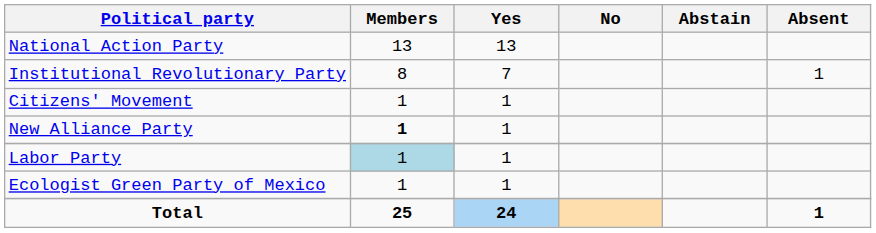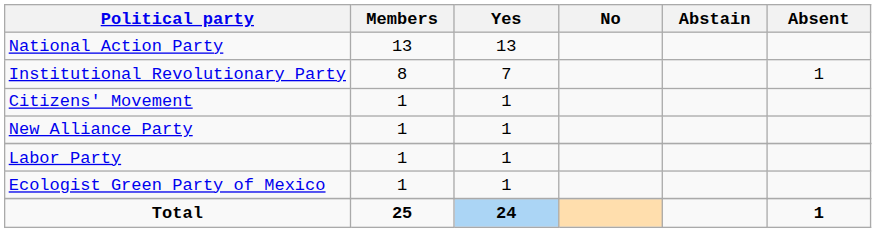(402, 130) bold -> (402, 130) normal
(402, 157) lightblue background -> (402, 157) no background
